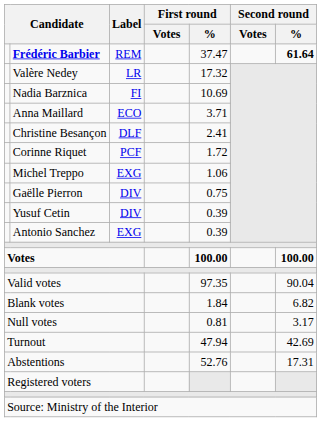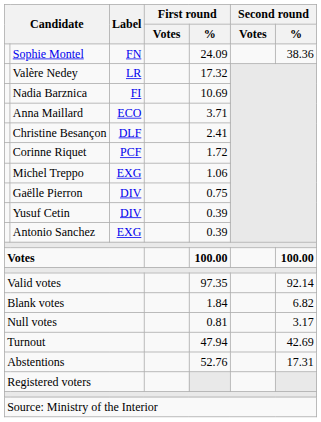- row: (56, 54)
+ row: (48, 54)
(300, 283) 90.04 -> (300, 283) 92.14
